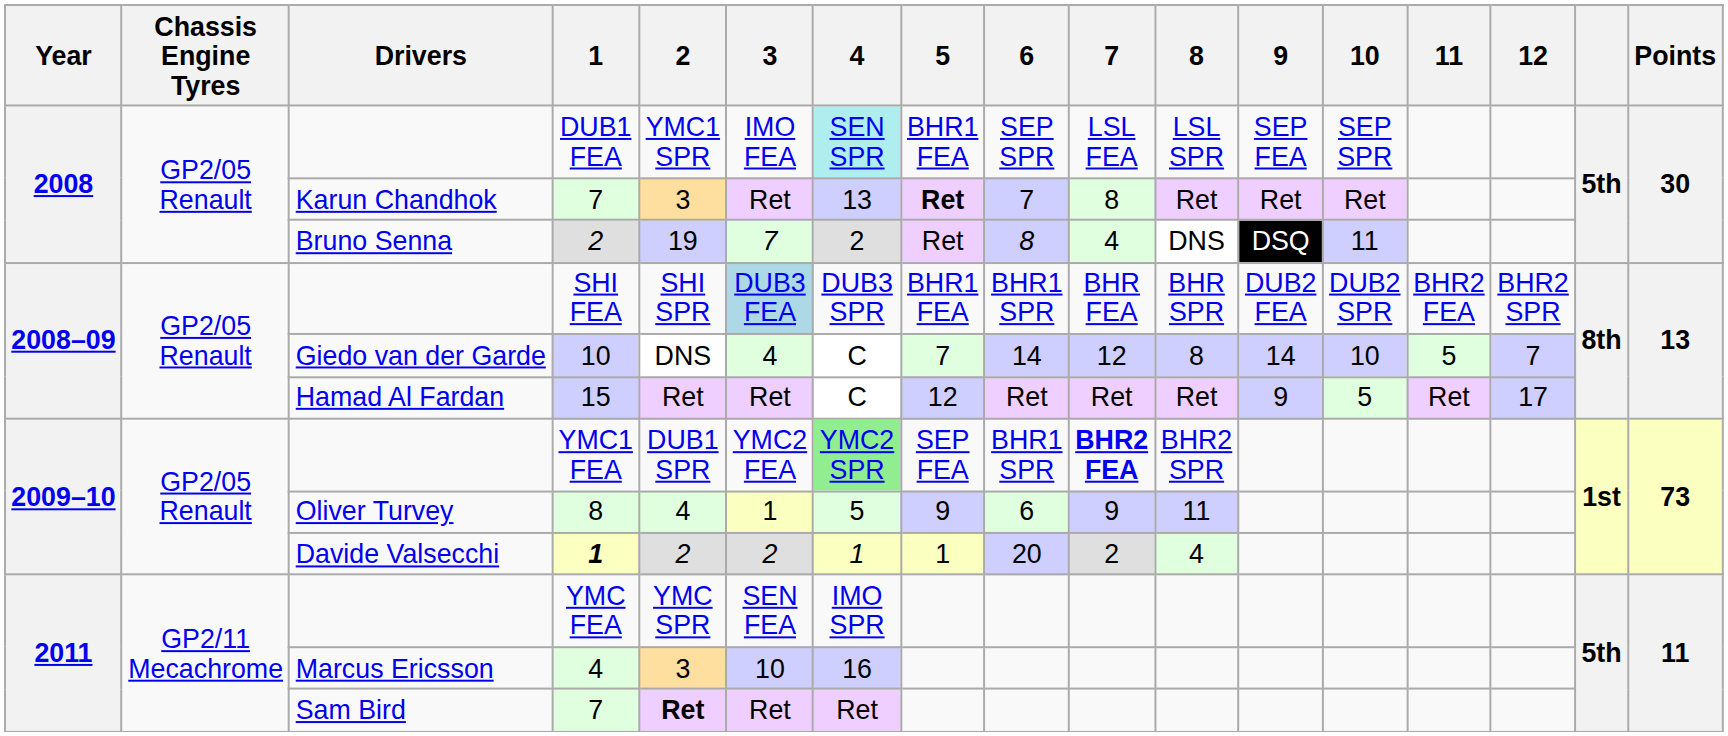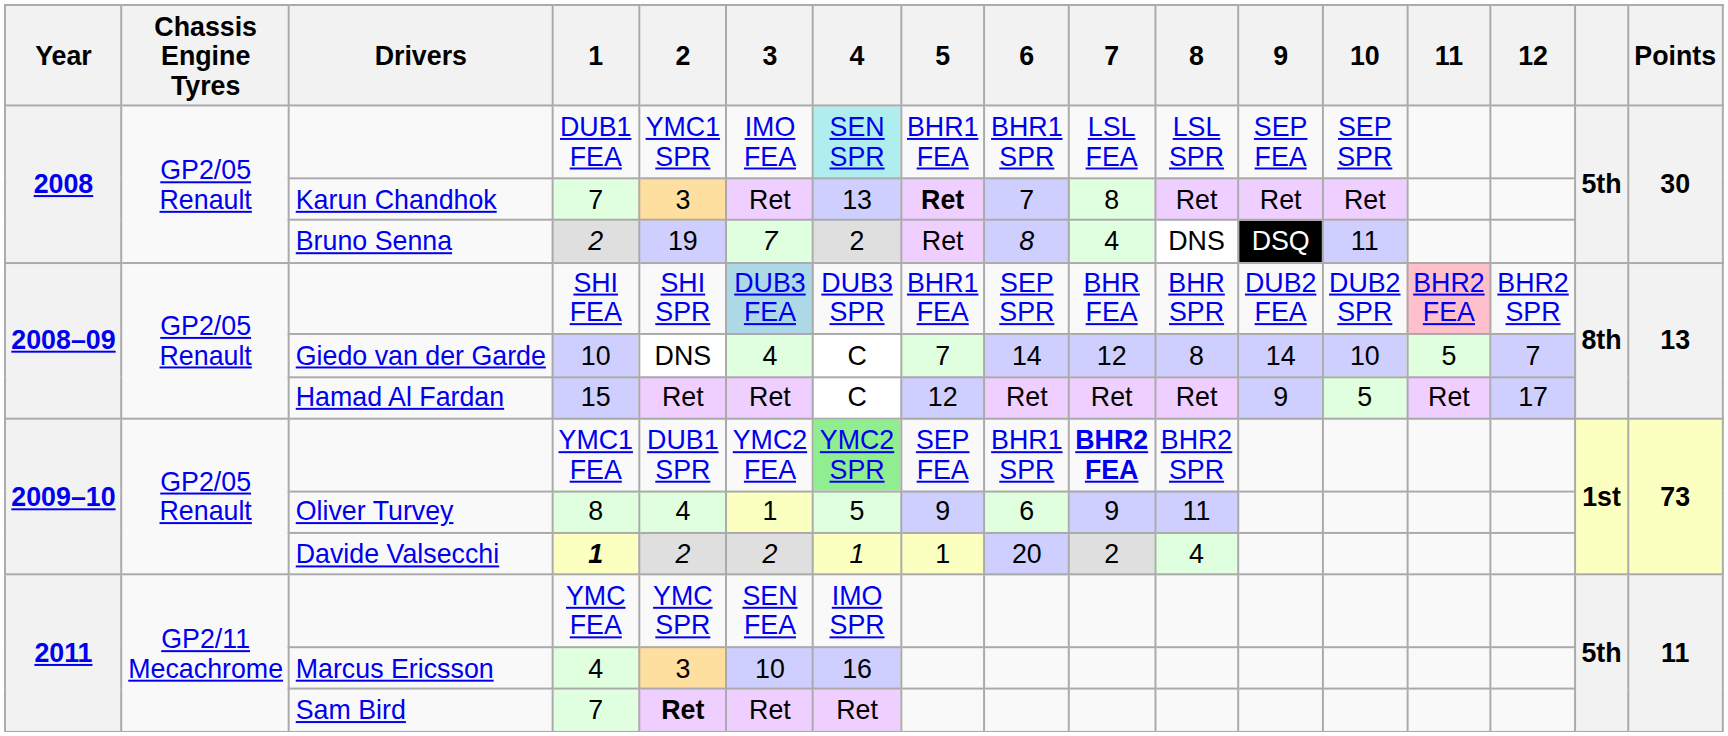(1027, 142) SEP SPR -> (1027, 142) BHR1 SPR
(1027, 298) BHR1 SPR -> (1027, 298) SEP SPR
(1449, 298) no background -> (1449, 298) pink background
